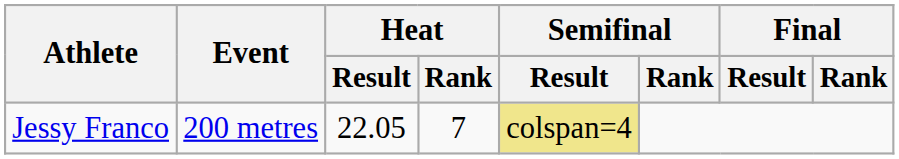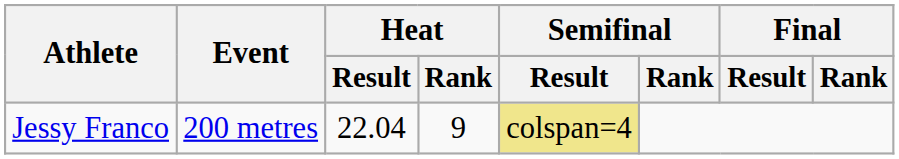(371, 128) 22.05 -> (371, 128) 22.04
(458, 128) 7 -> (458, 128) 9
